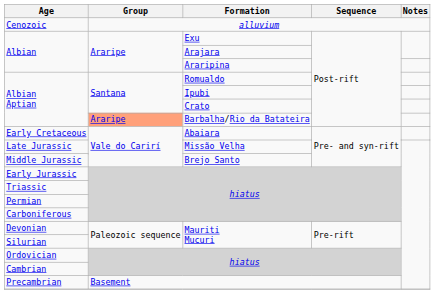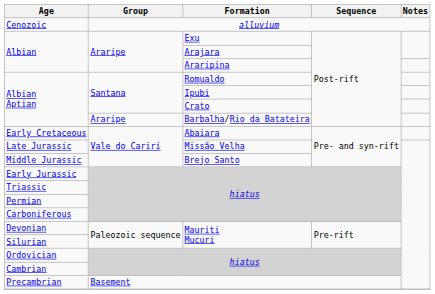(108, 120) lightsalmon background -> (108, 120) no background
